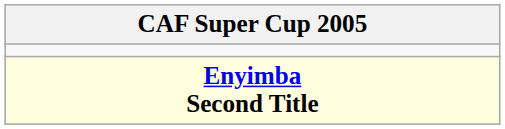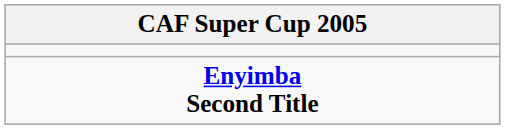(252, 89) lightyellow background -> (252, 89) no background
